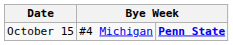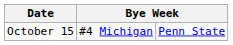(192, 32) bold -> (192, 32) normal
